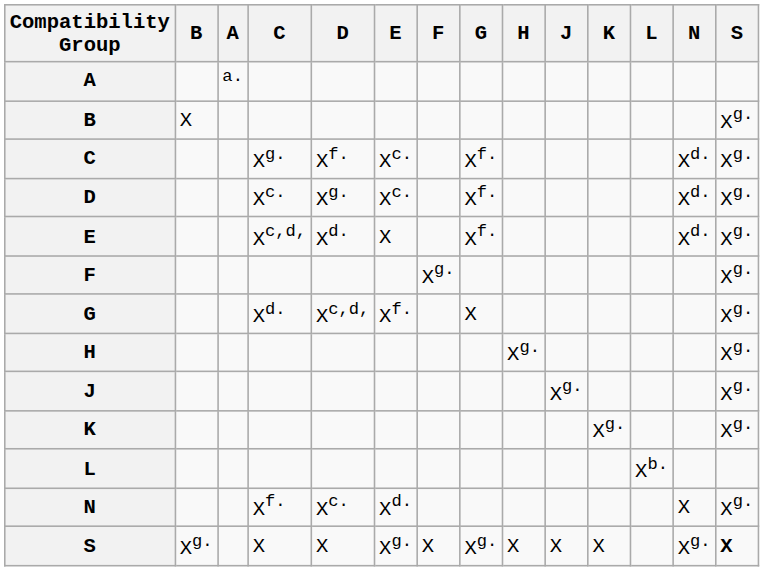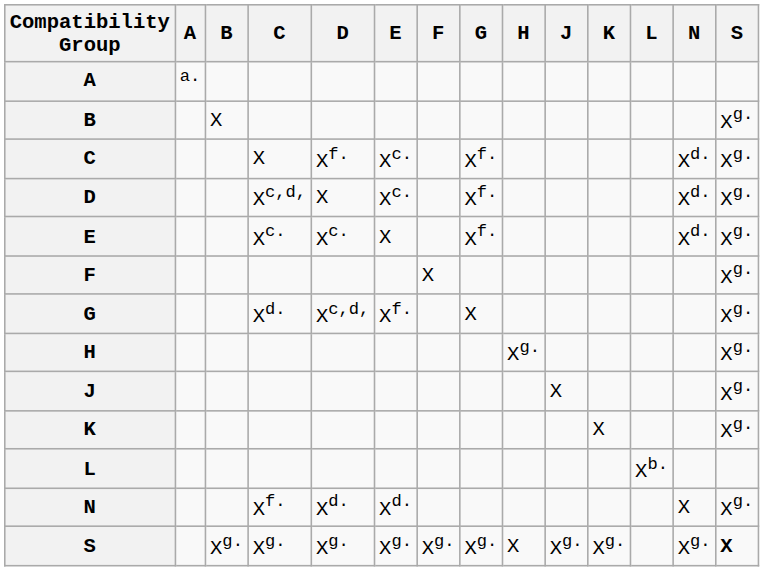columns swapped: (233, 33) <-> (196, 33)
(269, 159) Xg. -> (259, 159) X
(269, 198) Xc. -> (279, 198) Xc,d,
(332, 198) Xg. -> (322, 198) X
(279, 236) Xc,d, -> (269, 236) Xc.
(332, 236) Xd. -> (332, 236) Xc.
(438, 275) Xg. -> (428, 275) X
(566, 391) Xg. -> (556, 391) X
(609, 430) Xg. -> (599, 430) X
(332, 507) Xc. -> (332, 507) Xd.
(259, 546) X -> (269, 546) Xg.
(322, 546) X -> (332, 546) Xg.
(428, 546) X -> (438, 546) Xg.
(556, 546) X -> (566, 546) Xg.
(599, 546) X -> (609, 546) Xg.
